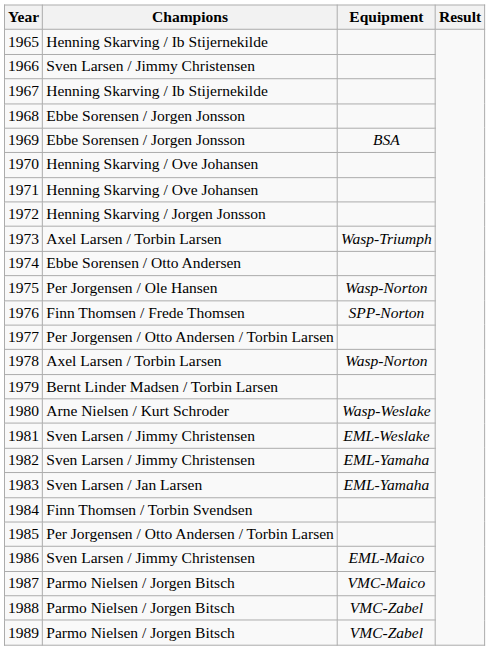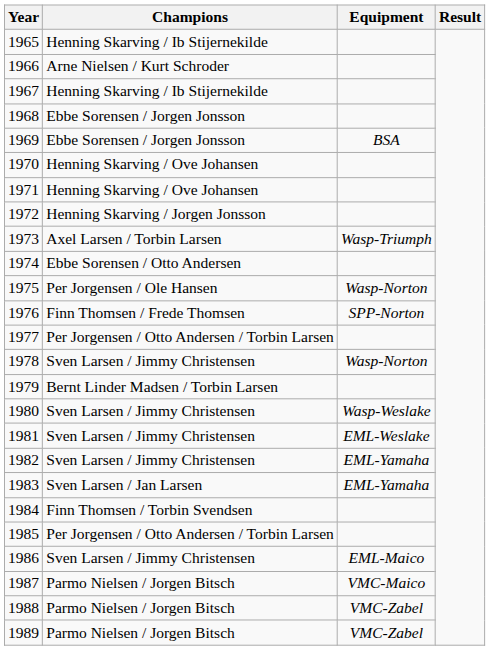(151, 66) Sven Larsen / Jimmy Christensen -> (138, 66) Arne Nielsen / Kurt Schroder
(134, 361) Axel Larsen / Torbin Larsen -> (151, 361) Sven Larsen / Jimmy Christensen
(138, 411) Arne Nielsen / Kurt Schroder -> (151, 411) Sven Larsen / Jimmy Christensen
